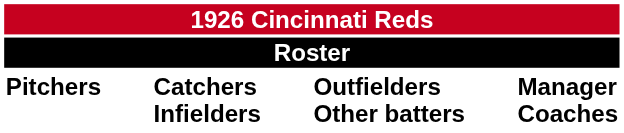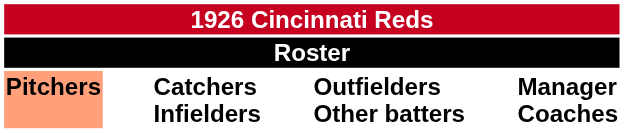(53, 86) no background -> (53, 86) lightsalmon background
